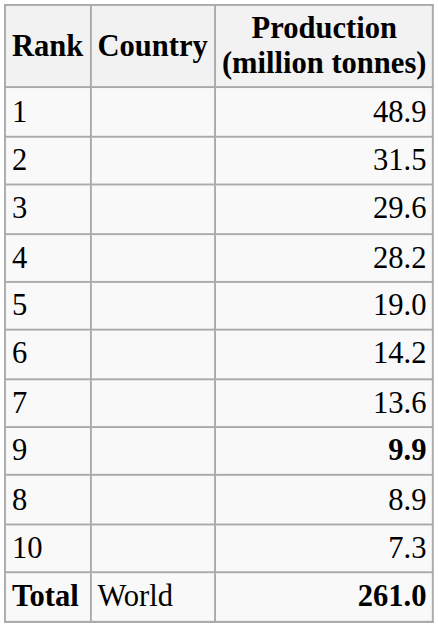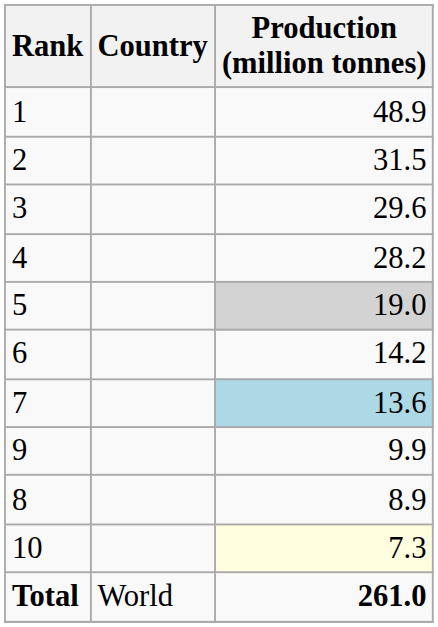(400, 305) no background -> (400, 305) lightgrey background
(400, 402) no background -> (400, 402) lightblue background
(407, 450) bold -> (407, 450) normal
(407, 547) no background -> (407, 547) lightyellow background
